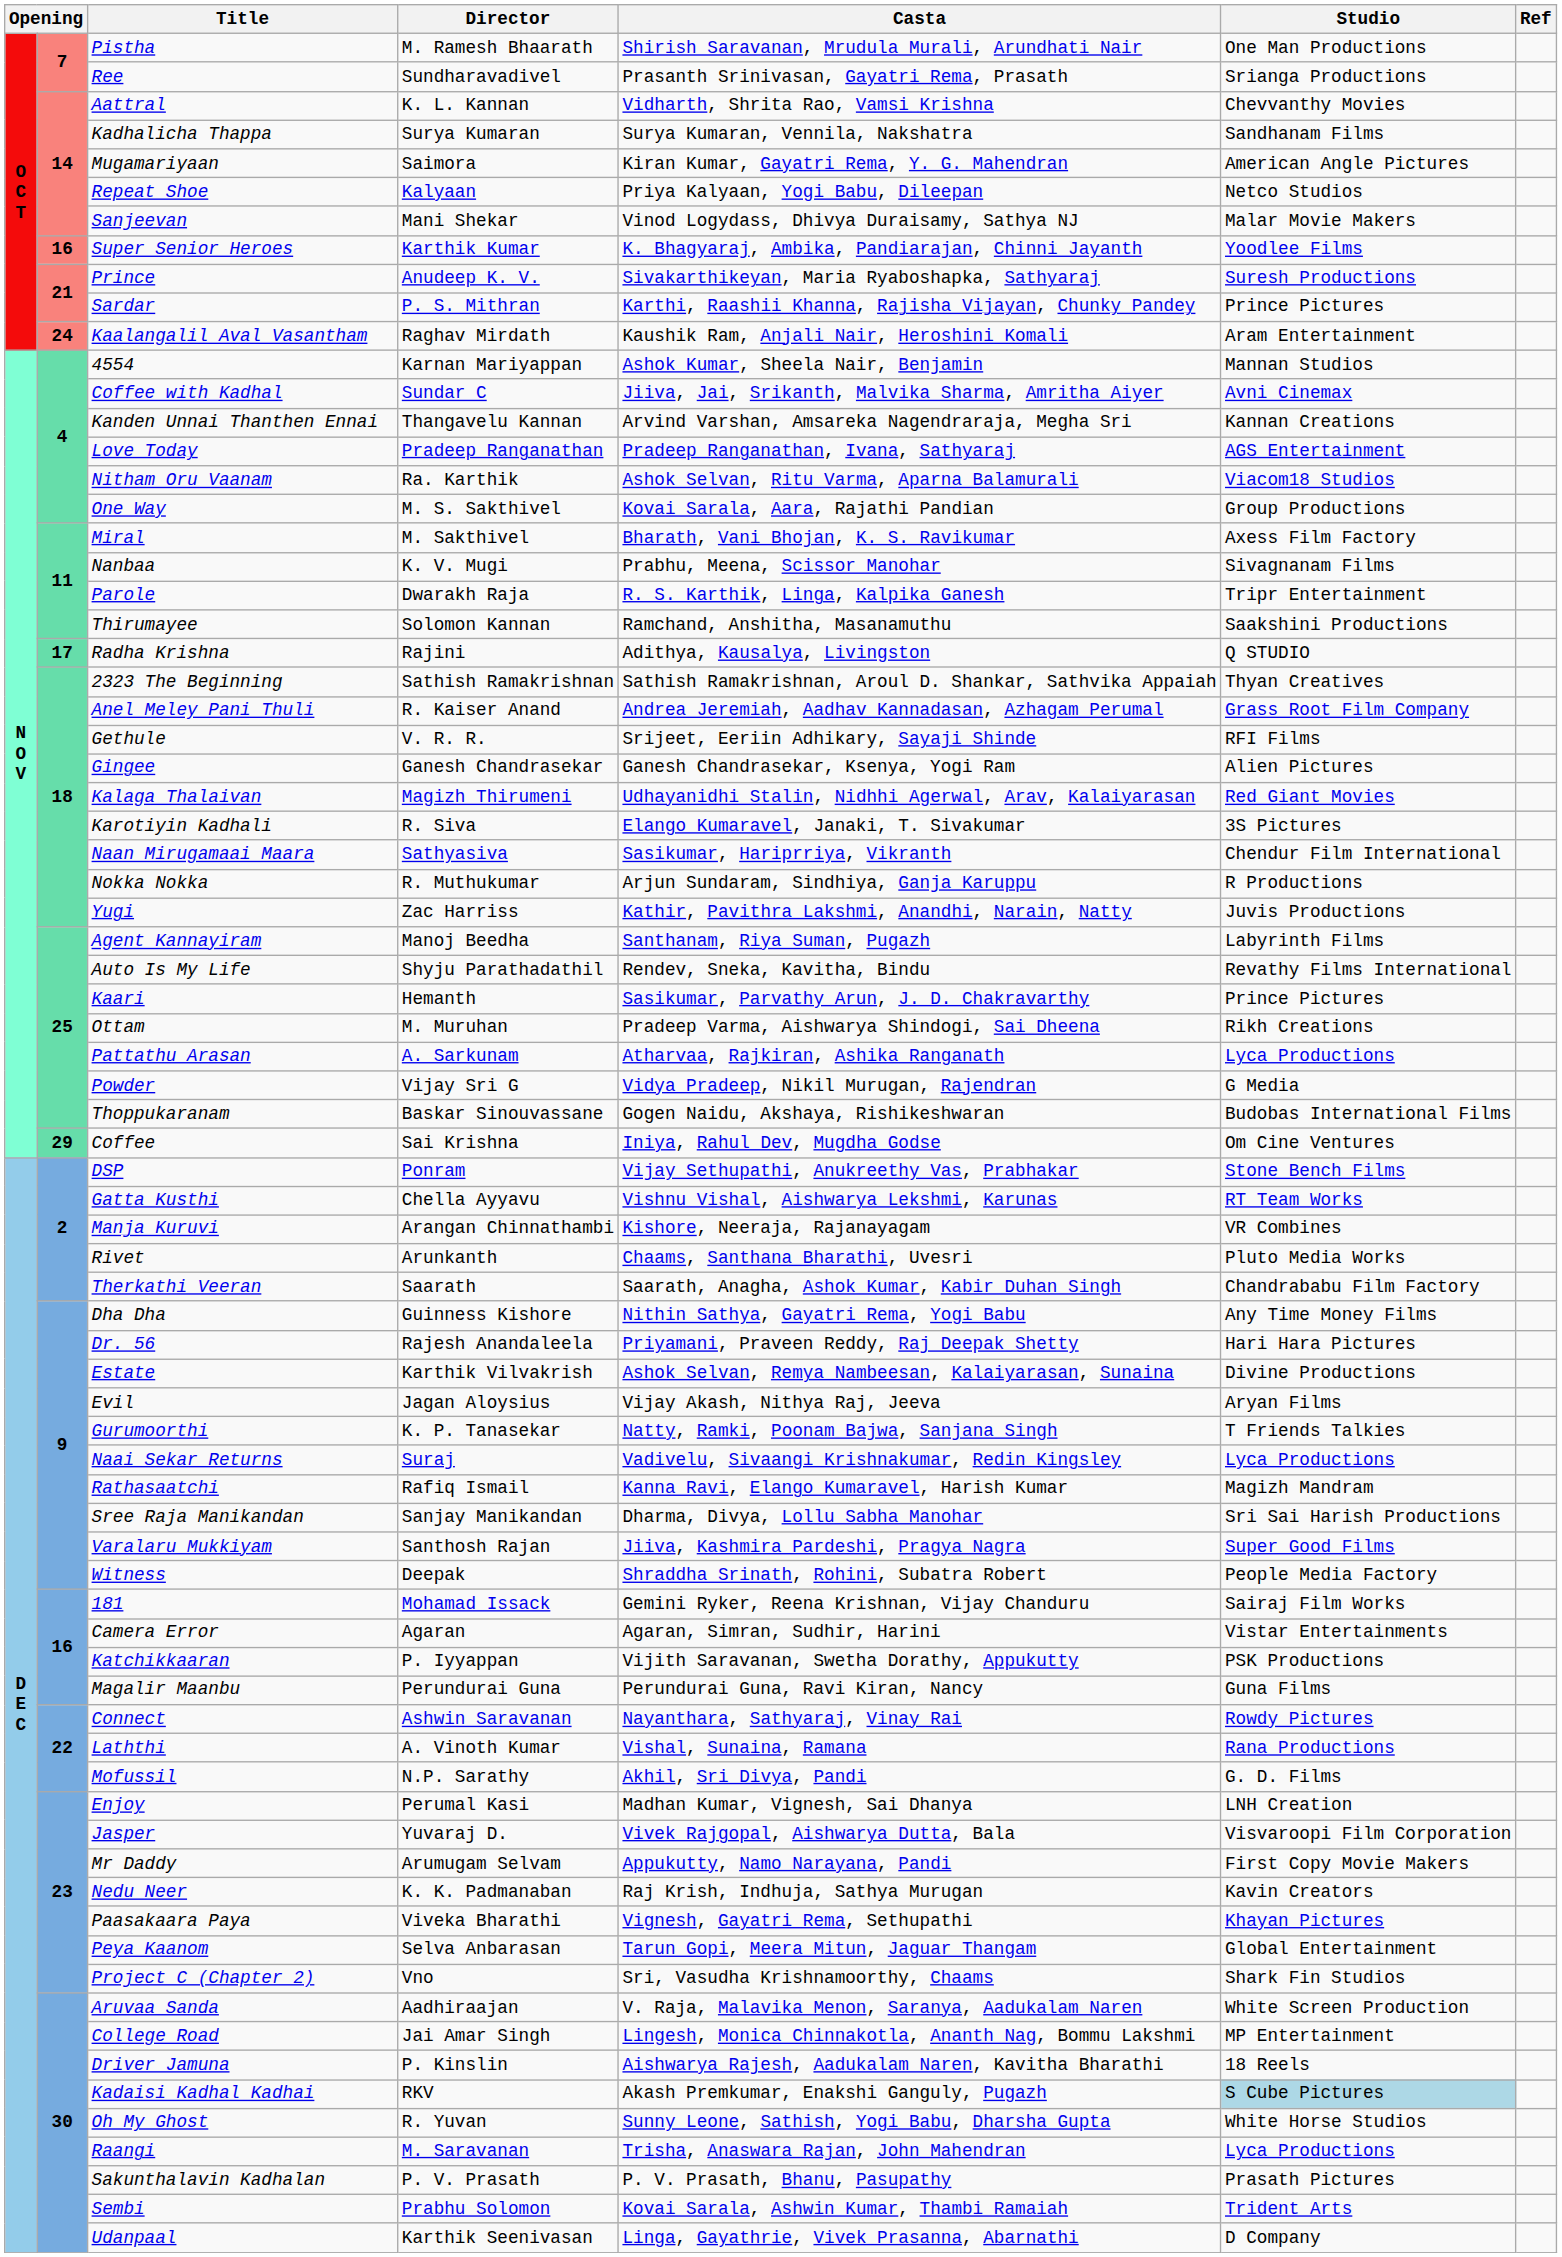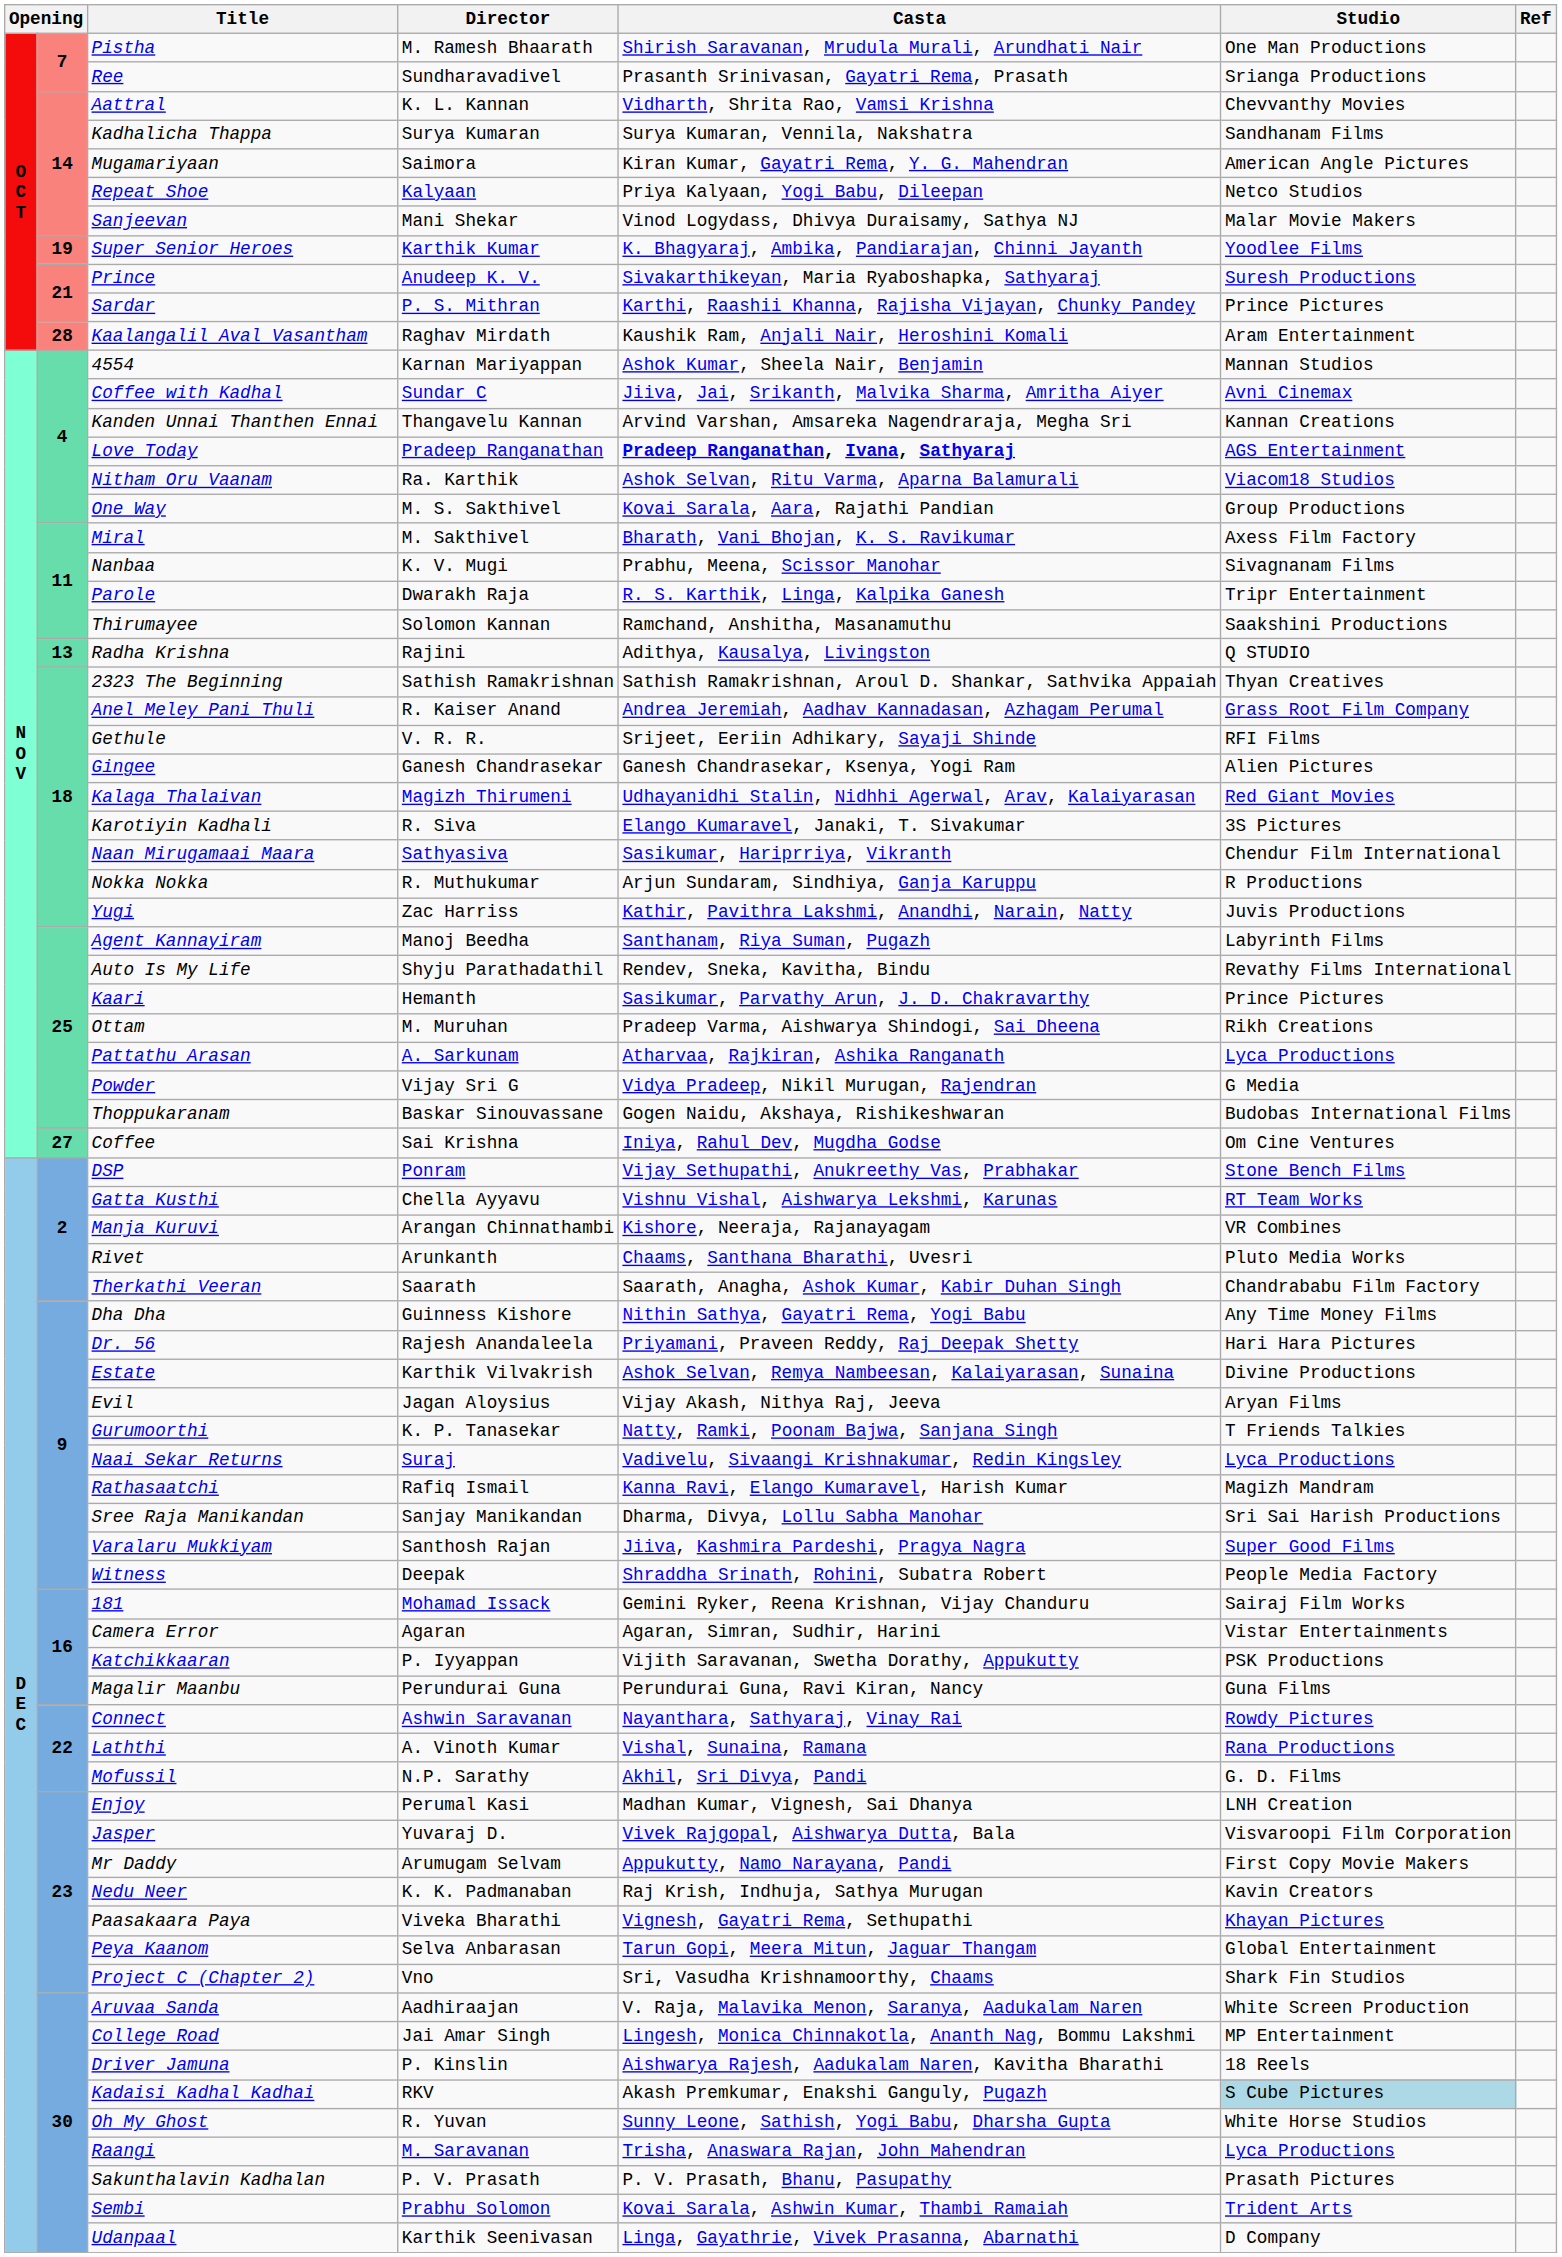(62, 250) 16 -> (62, 250) 19
(62, 336) 24 -> (62, 336) 28
(819, 451) normal -> (819, 451) bold
(62, 653) 17 -> (62, 653) 13
(62, 1143) 29 -> (62, 1143) 27
